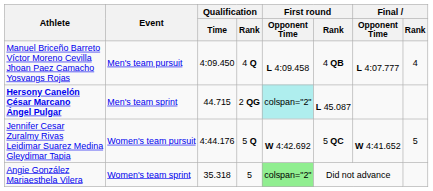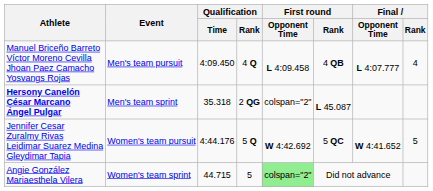(217, 102) 44.715 -> (217, 102) 35.318
(288, 102) paleturquoise background -> (288, 102) no background
(217, 175) 35.318 -> (217, 175) 44.715
